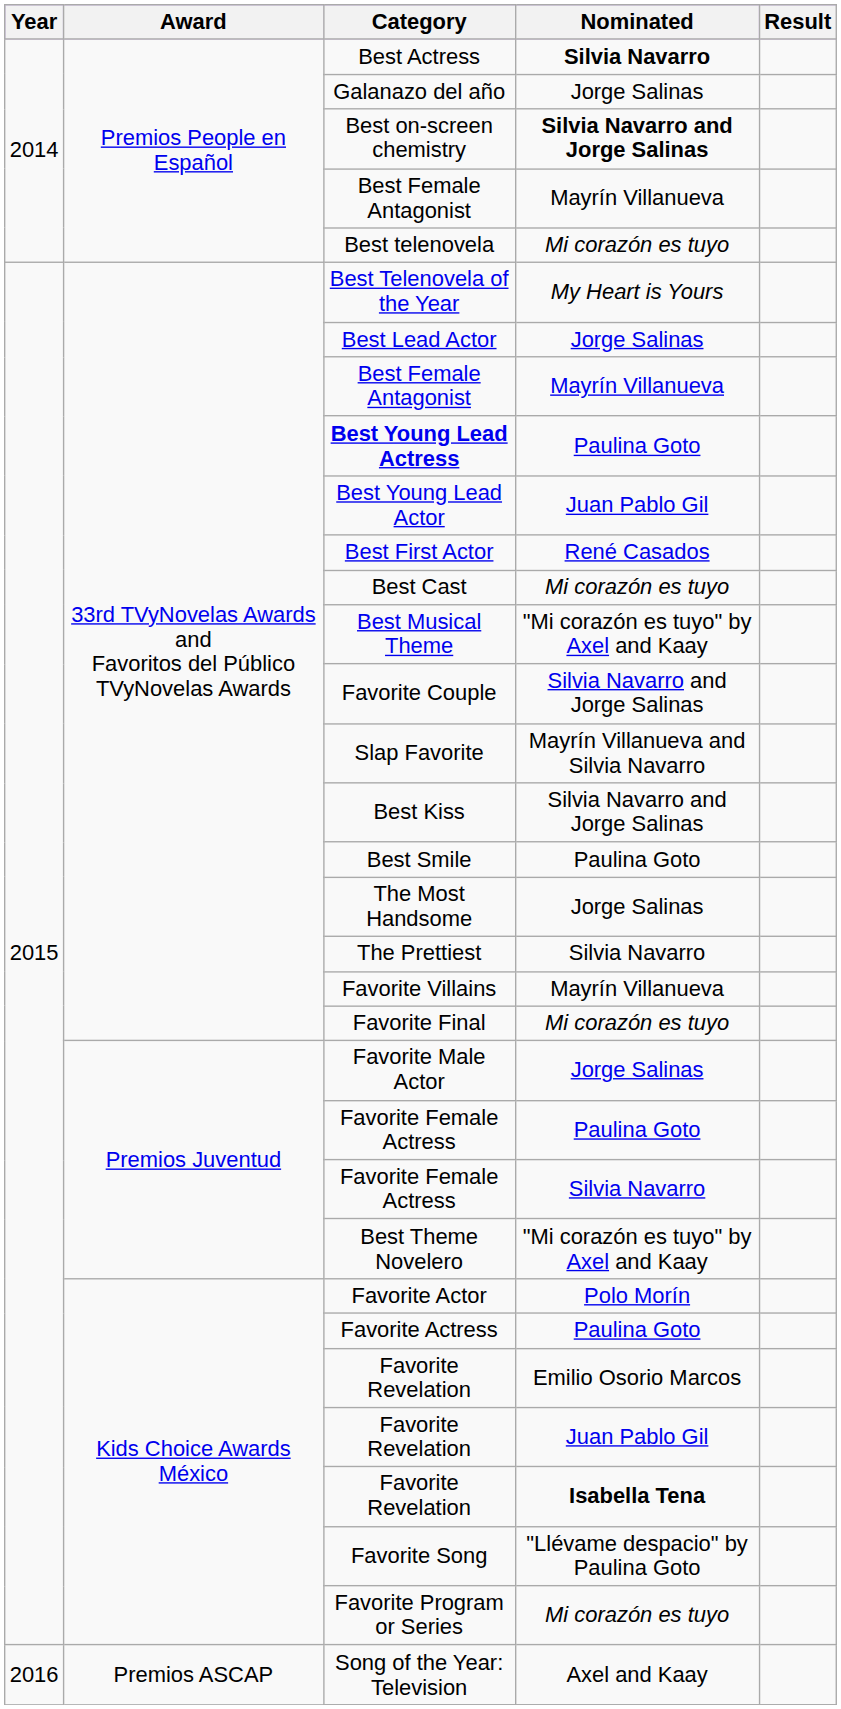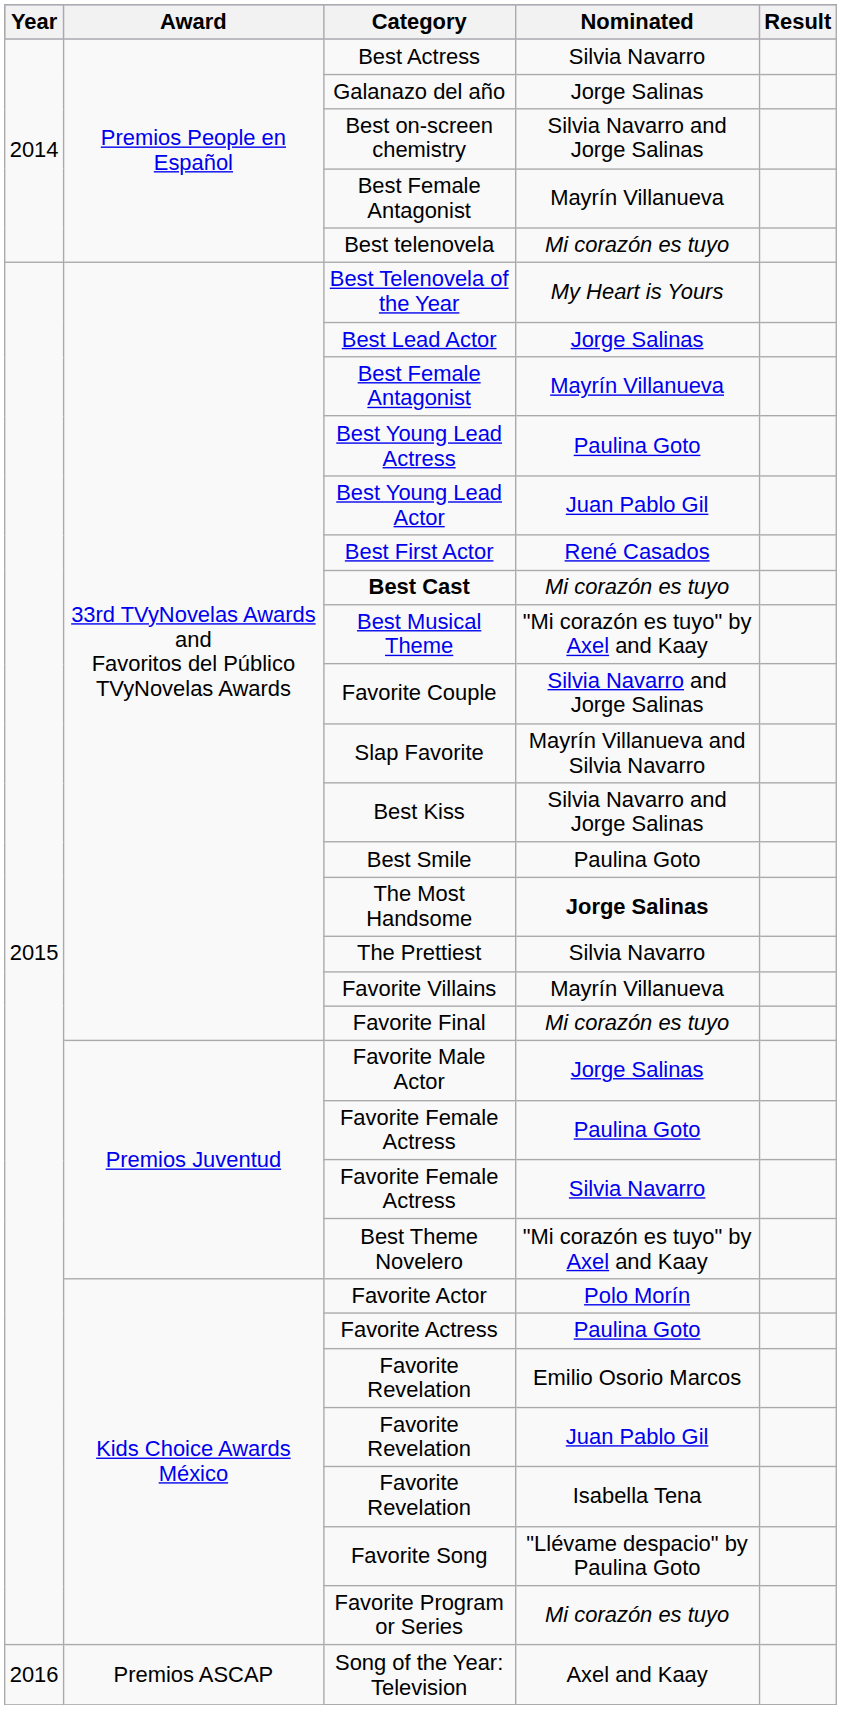(637, 56) bold -> (637, 56) normal
(637, 138) bold -> (637, 138) normal
(419, 445) bold -> (419, 445) normal
(419, 587) normal -> (419, 587) bold
(637, 906) normal -> (637, 906) bold
(637, 1496) bold -> (637, 1496) normal
